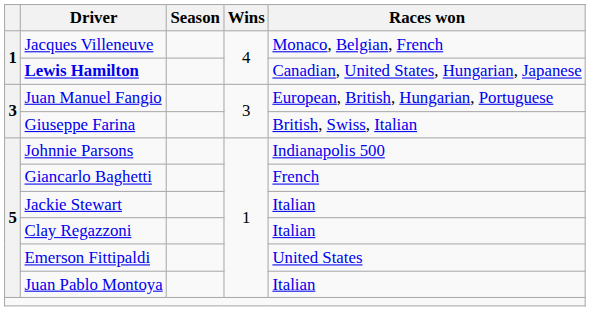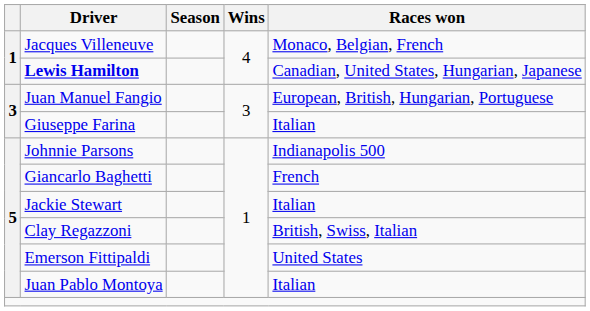(345, 124) British, Swiss, Italian -> (294, 124) Italian
(294, 230) Italian -> (345, 230) British, Swiss, Italian
